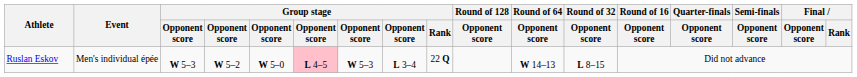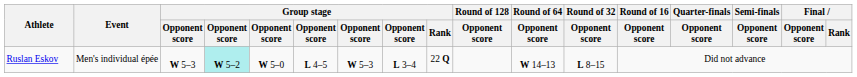(227, 65) no background -> (227, 65) paleturquoise background
(316, 65) pink background -> (316, 65) no background
